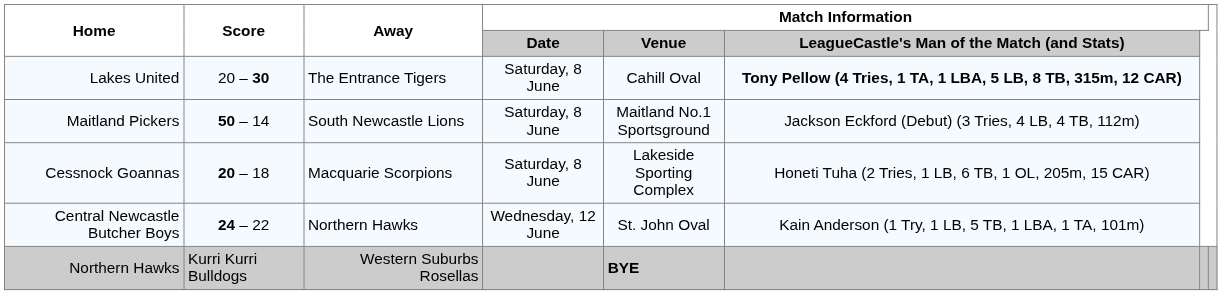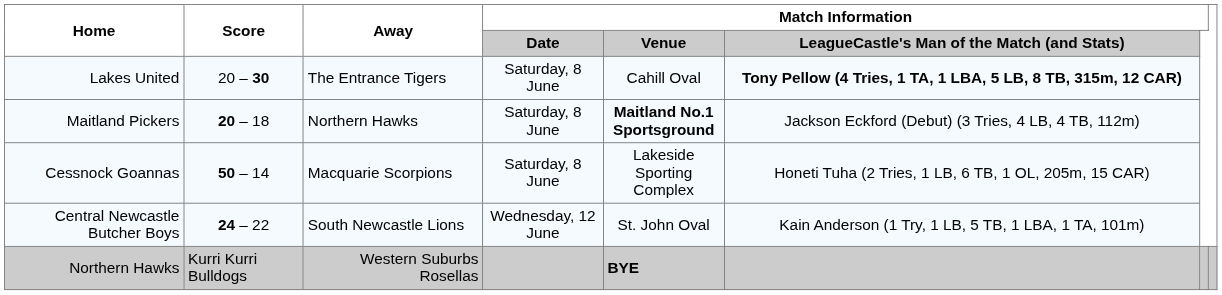(244, 121) 50 – 14 -> (244, 121) 20 – 18
(386, 121) South Newcastle Lions -> (363, 121) Northern Hawks
(664, 121) normal -> (664, 121) bold
(244, 172) 20 – 18 -> (244, 172) 50 – 14
(363, 224) Northern Hawks -> (386, 224) South Newcastle Lions
